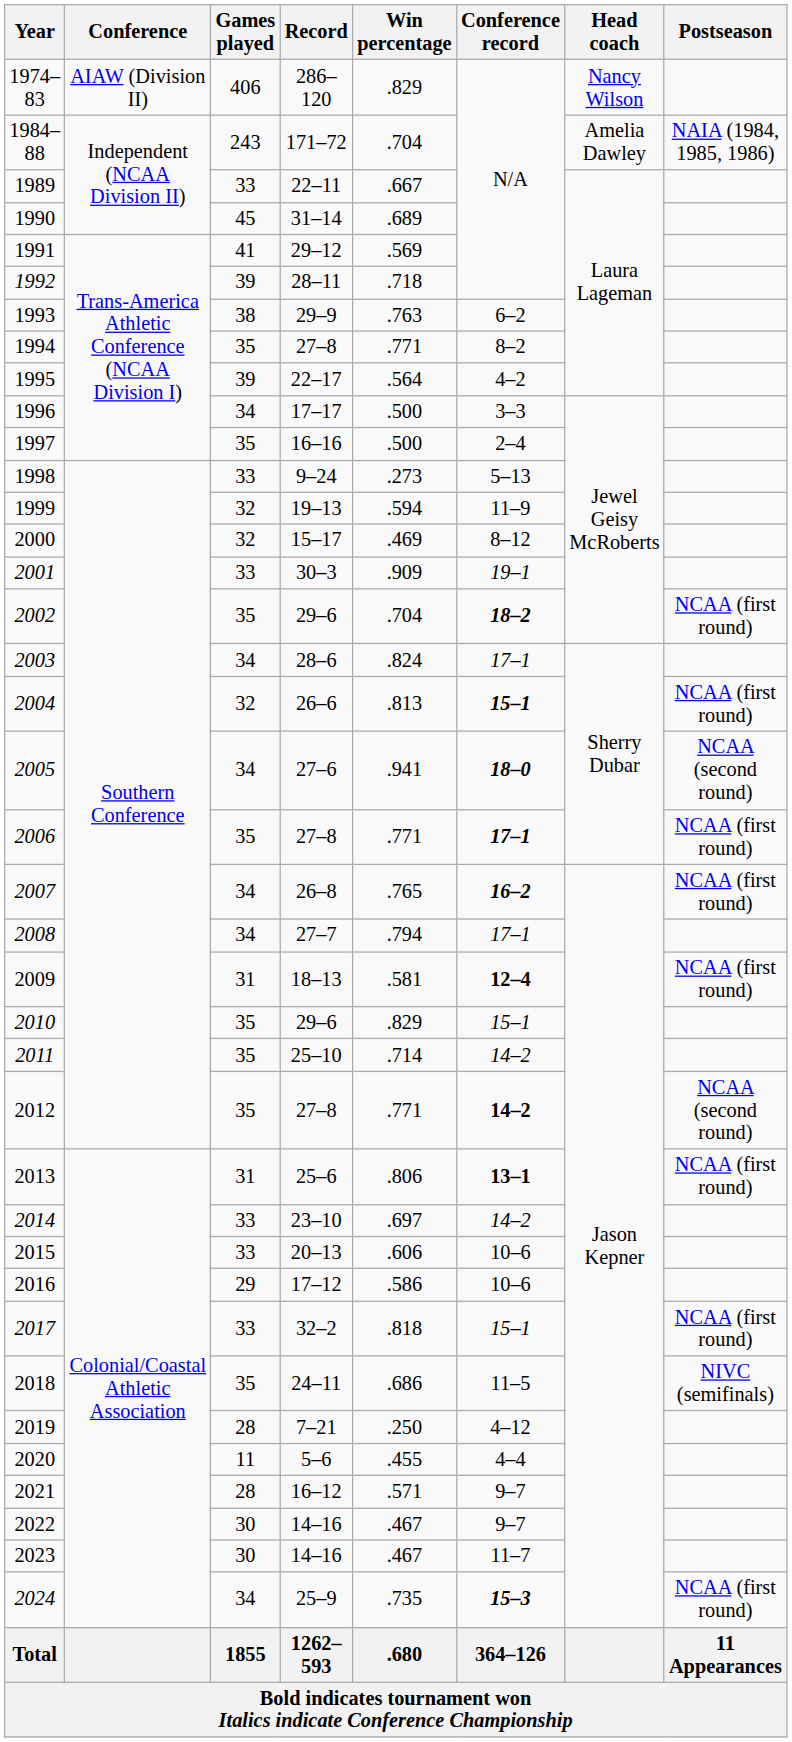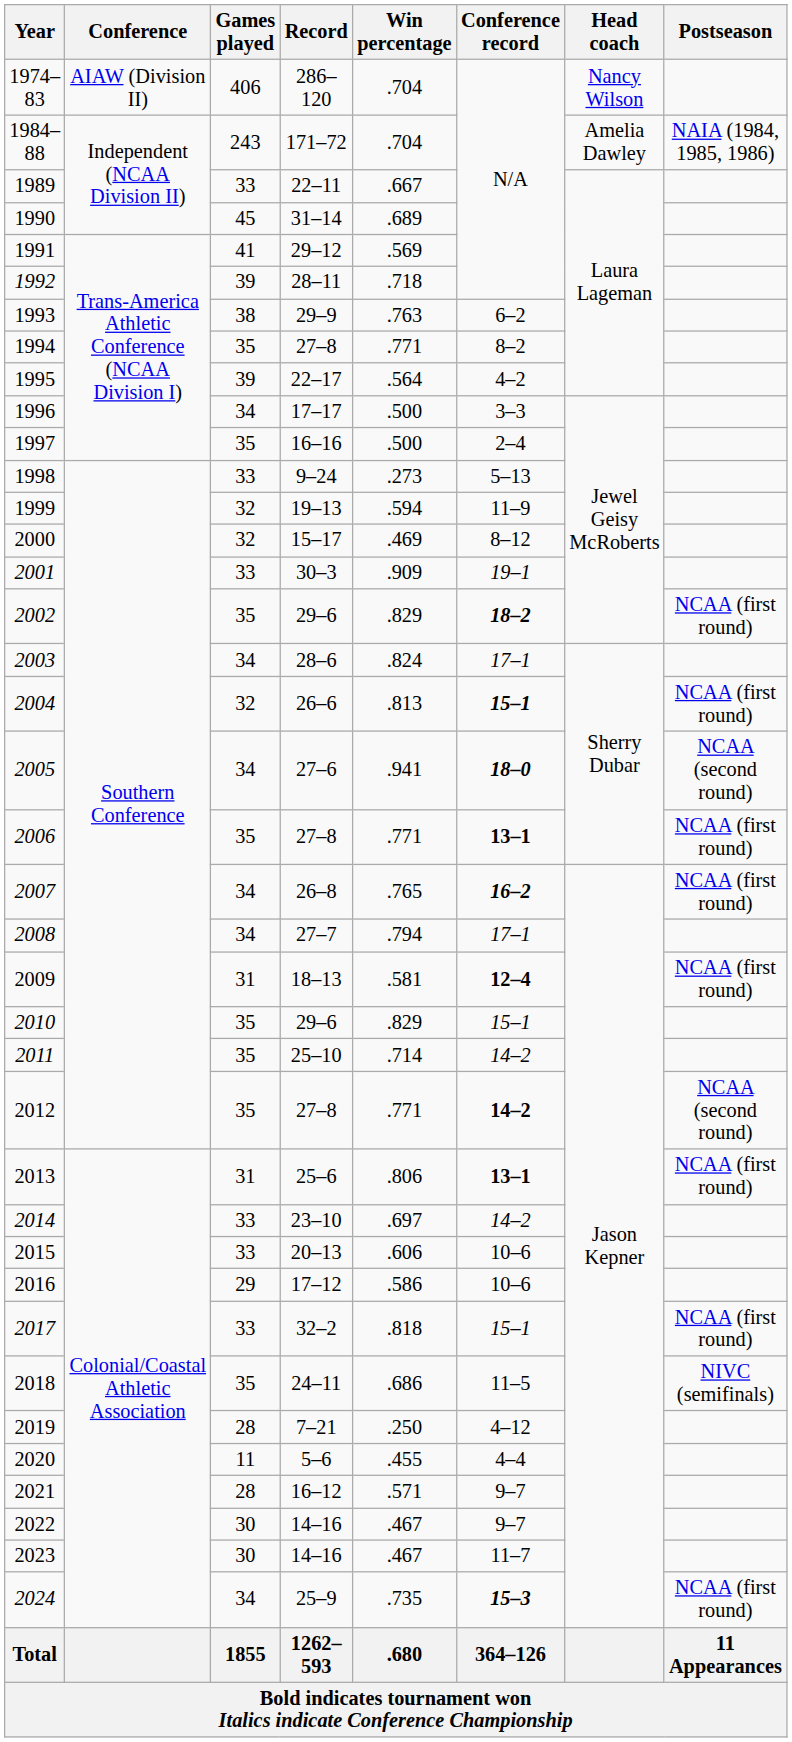(404, 87) .829 -> (404, 87) .704
(404, 616) .704 -> (404, 616) .829
(510, 836) 17–1 -> (510, 836) 13–1
